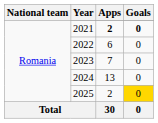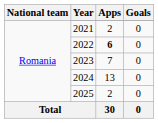(110, 28) bold -> (110, 28) normal
(138, 28) bold -> (138, 28) normal
(110, 45) normal -> (110, 45) bold
(138, 93) gold background -> (138, 93) no background
